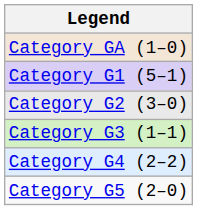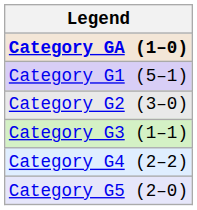(98, 48) normal -> (98, 48) bold
(98, 191) no background -> (98, 191) lavender background
